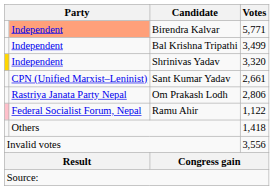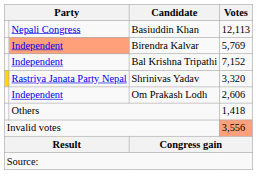+ row: (165, 29)
(254, 29) 5,771 -> (234, 45) 5,769
(254, 45) 3,499 -> (234, 62) 7,152
(37, 62) Independent -> (69, 78) Rastriya Janata Party Nepal
- row: (191, 78)
(69, 95) Rastriya Janata Party Nepal -> (37, 95) Independent
(254, 95) 2,806 -> (234, 95) 2,606
- row: (175, 111)
(254, 144) no background -> (234, 128) lightsalmon background
